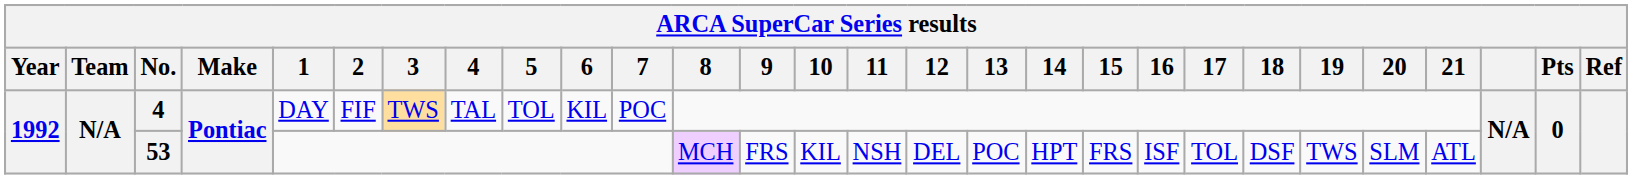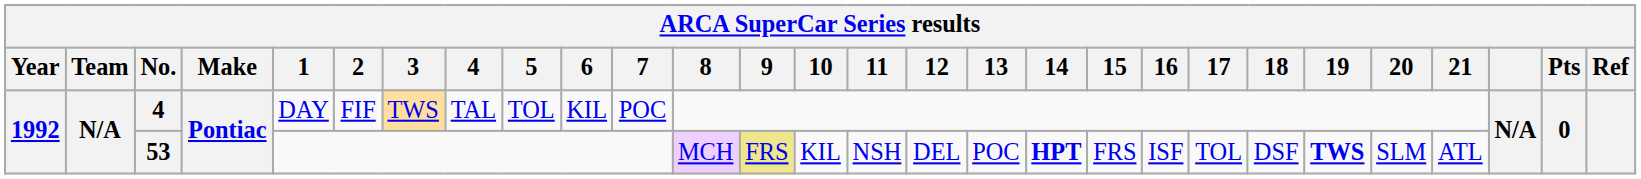(767, 152) no background -> (767, 152) khaki background
(1054, 152) normal -> (1056, 152) bold
(1332, 152) normal -> (1337, 152) bold
